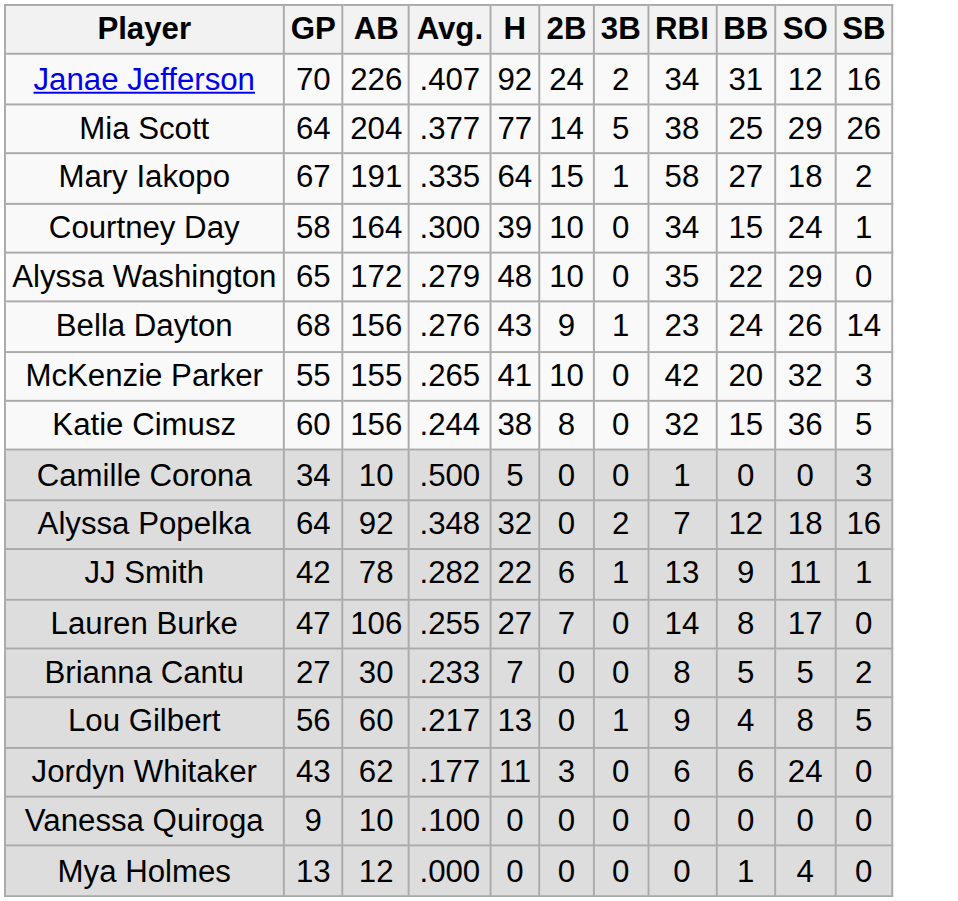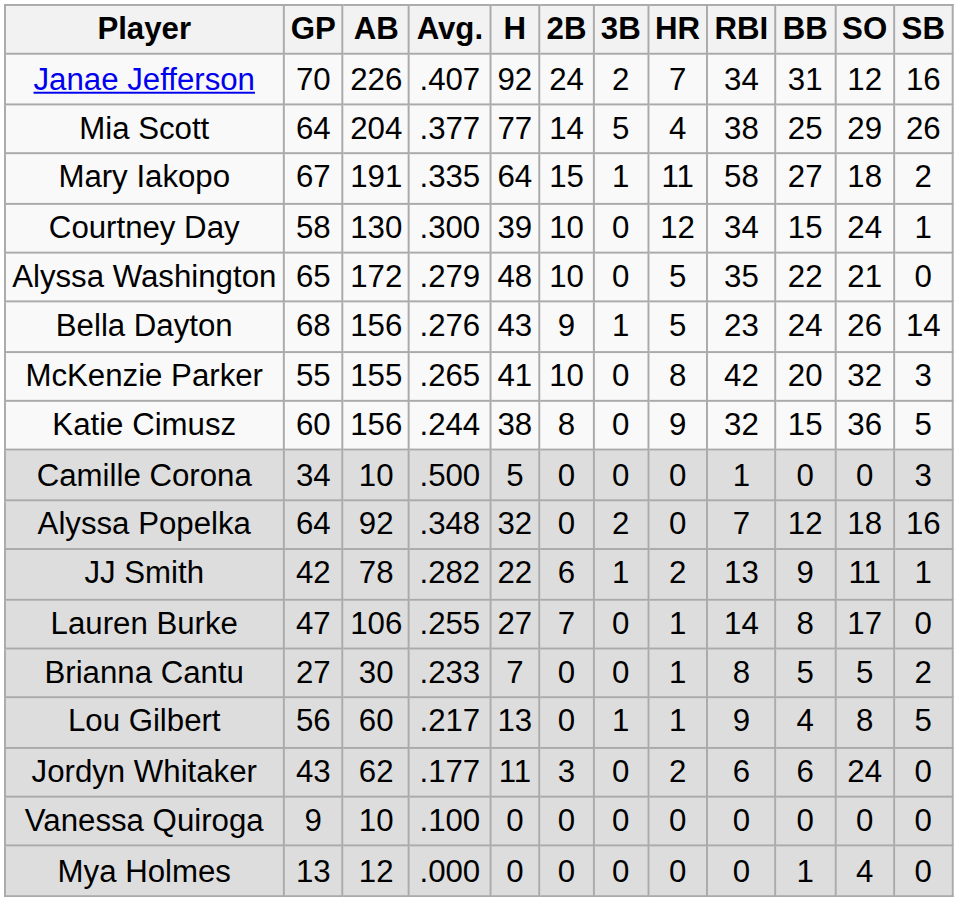+ column: (678, 29)
(376, 227) 164 -> (376, 227) 130
(805, 276) 29 -> (865, 276) 21
